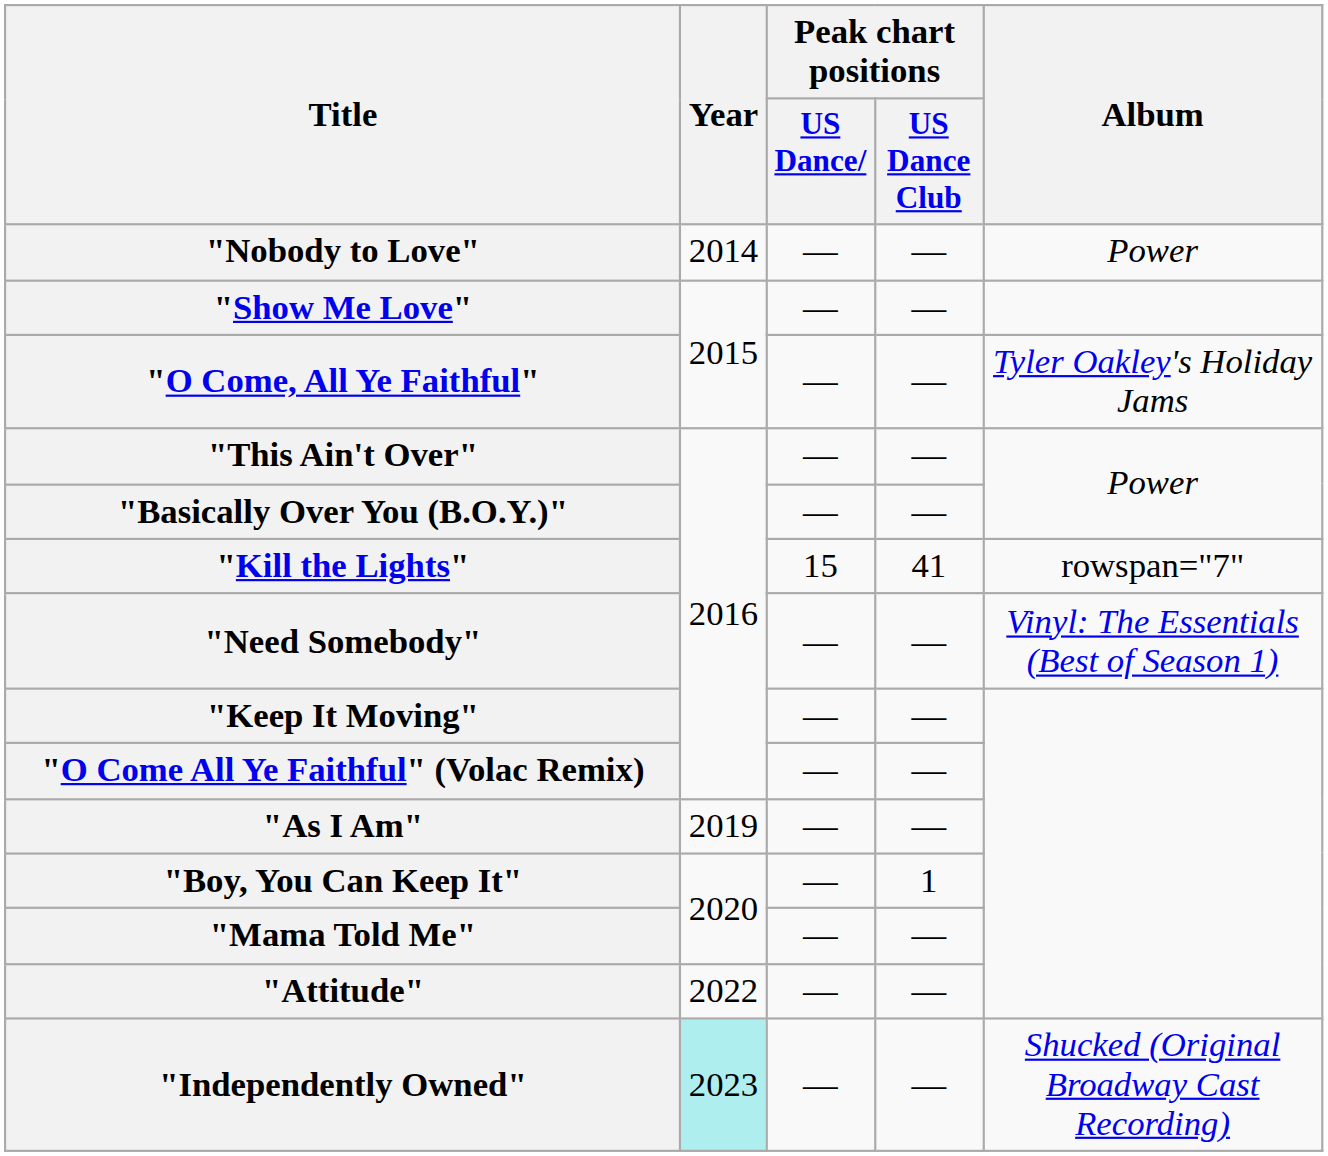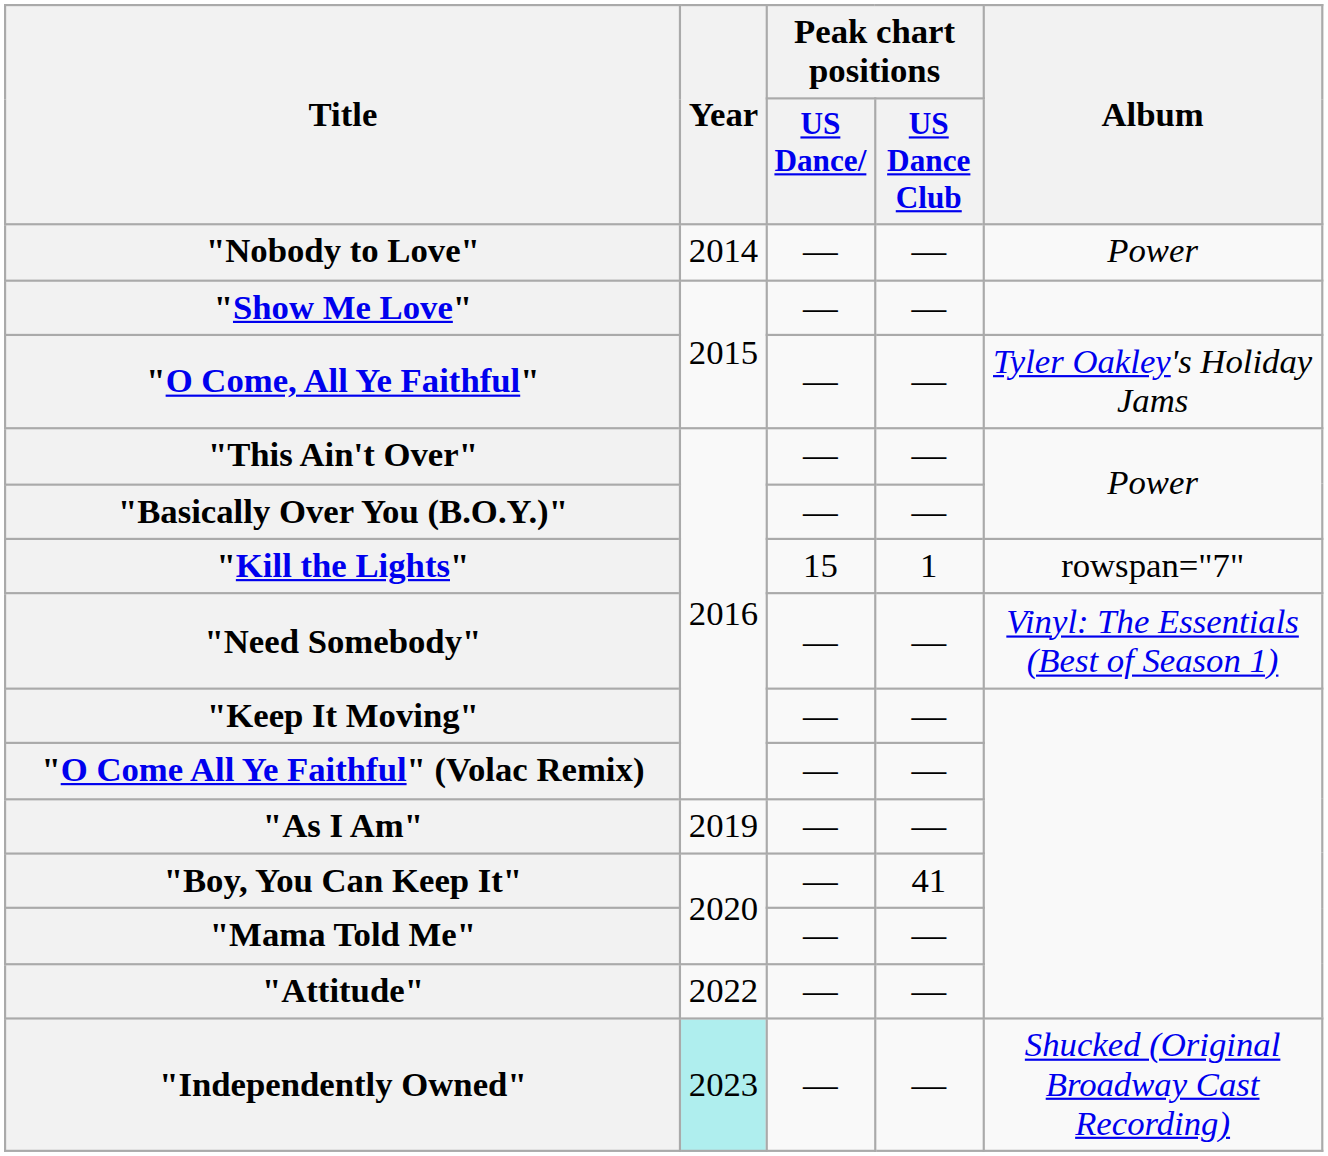(929, 565) 41 -> (929, 565) 1
(929, 880) 1 -> (929, 880) 41
